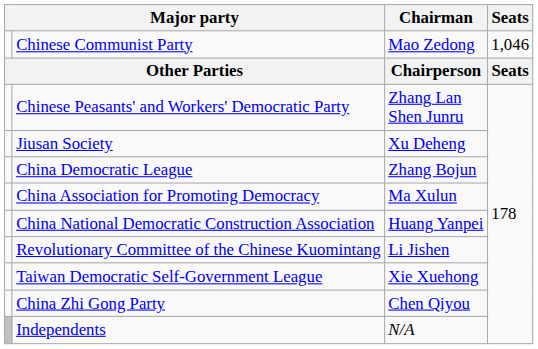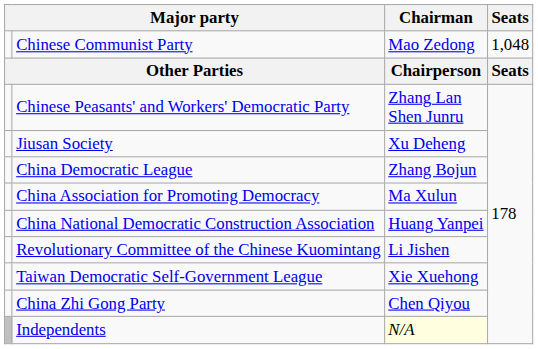(510, 44) 1,046 -> (510, 44) 1,048
(401, 329) no background -> (401, 329) lightyellow background
